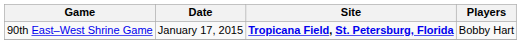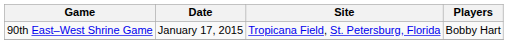(351, 30) bold -> (344, 30) normal
